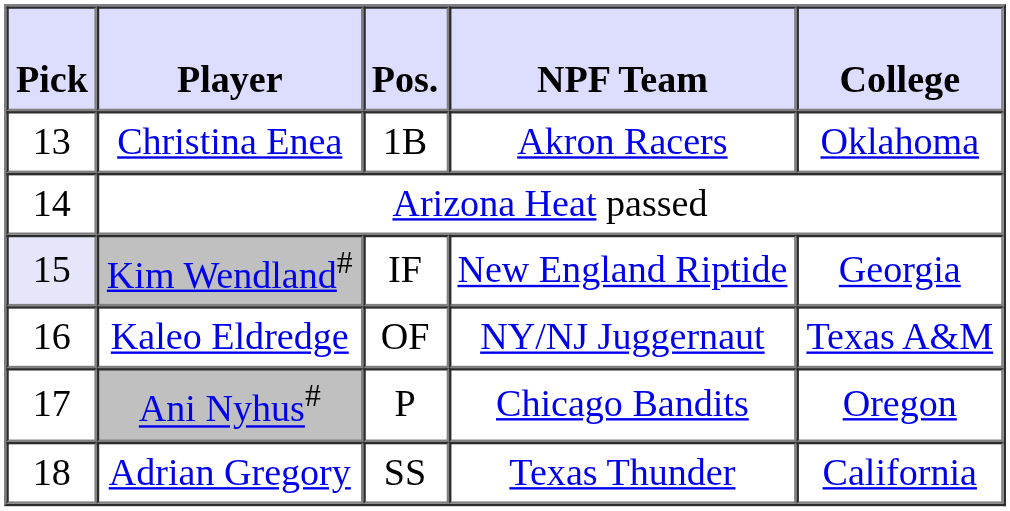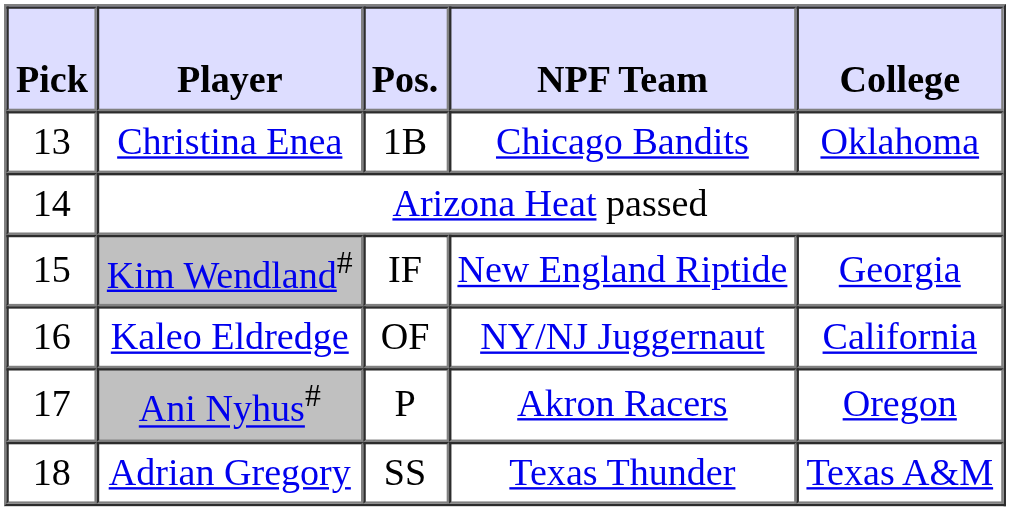(622, 141) Akron Racers -> (622, 141) Chicago Bandits
(52, 270) lavender background -> (52, 270) no background
(900, 337) Texas A&M -> (900, 337) California
(622, 404) Chicago Bandits -> (622, 404) Akron Racers
(900, 471) California -> (900, 471) Texas A&M
